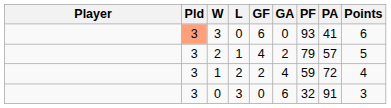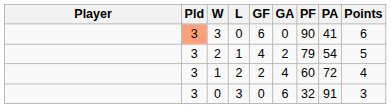(308, 34) 93 -> (308, 34) 90
(330, 53) 57 -> (330, 53) 54
(308, 73) 59 -> (308, 73) 60
